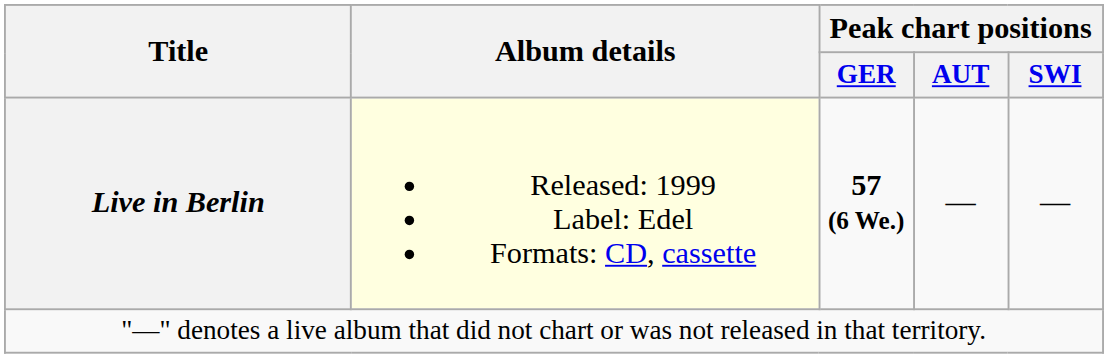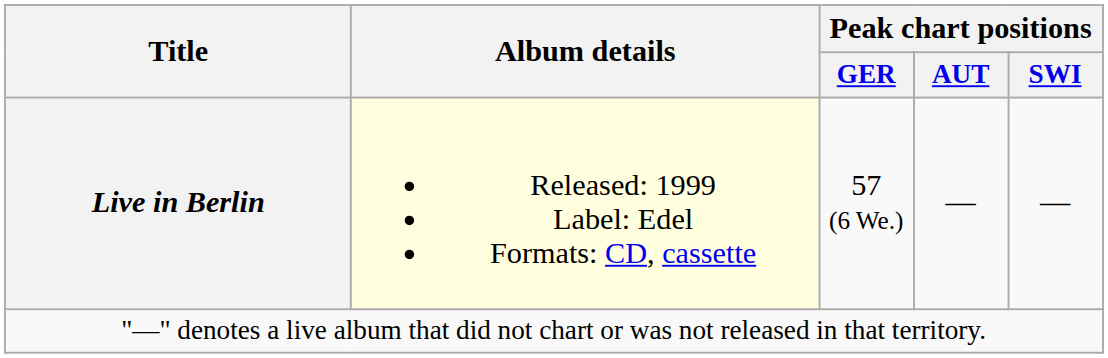(866, 202) bold -> (866, 202) normal
